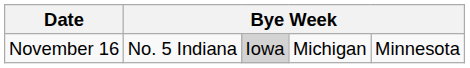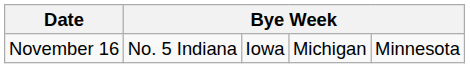(265, 48) lightgrey background -> (265, 48) no background
